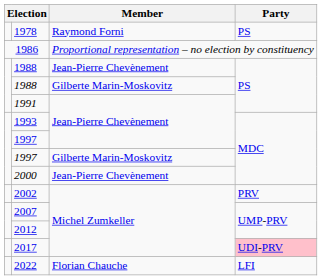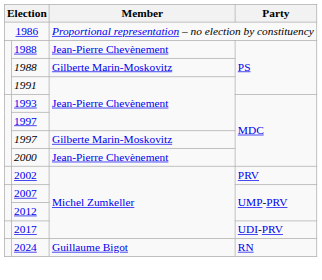- row: (25, 31)
(260, 247) pink background -> (260, 229) no background
- row: (25, 265)
+ row: (25, 247)
